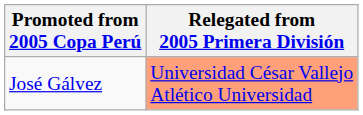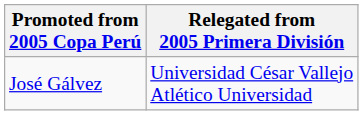(252, 83) lightsalmon background -> (252, 83) no background
